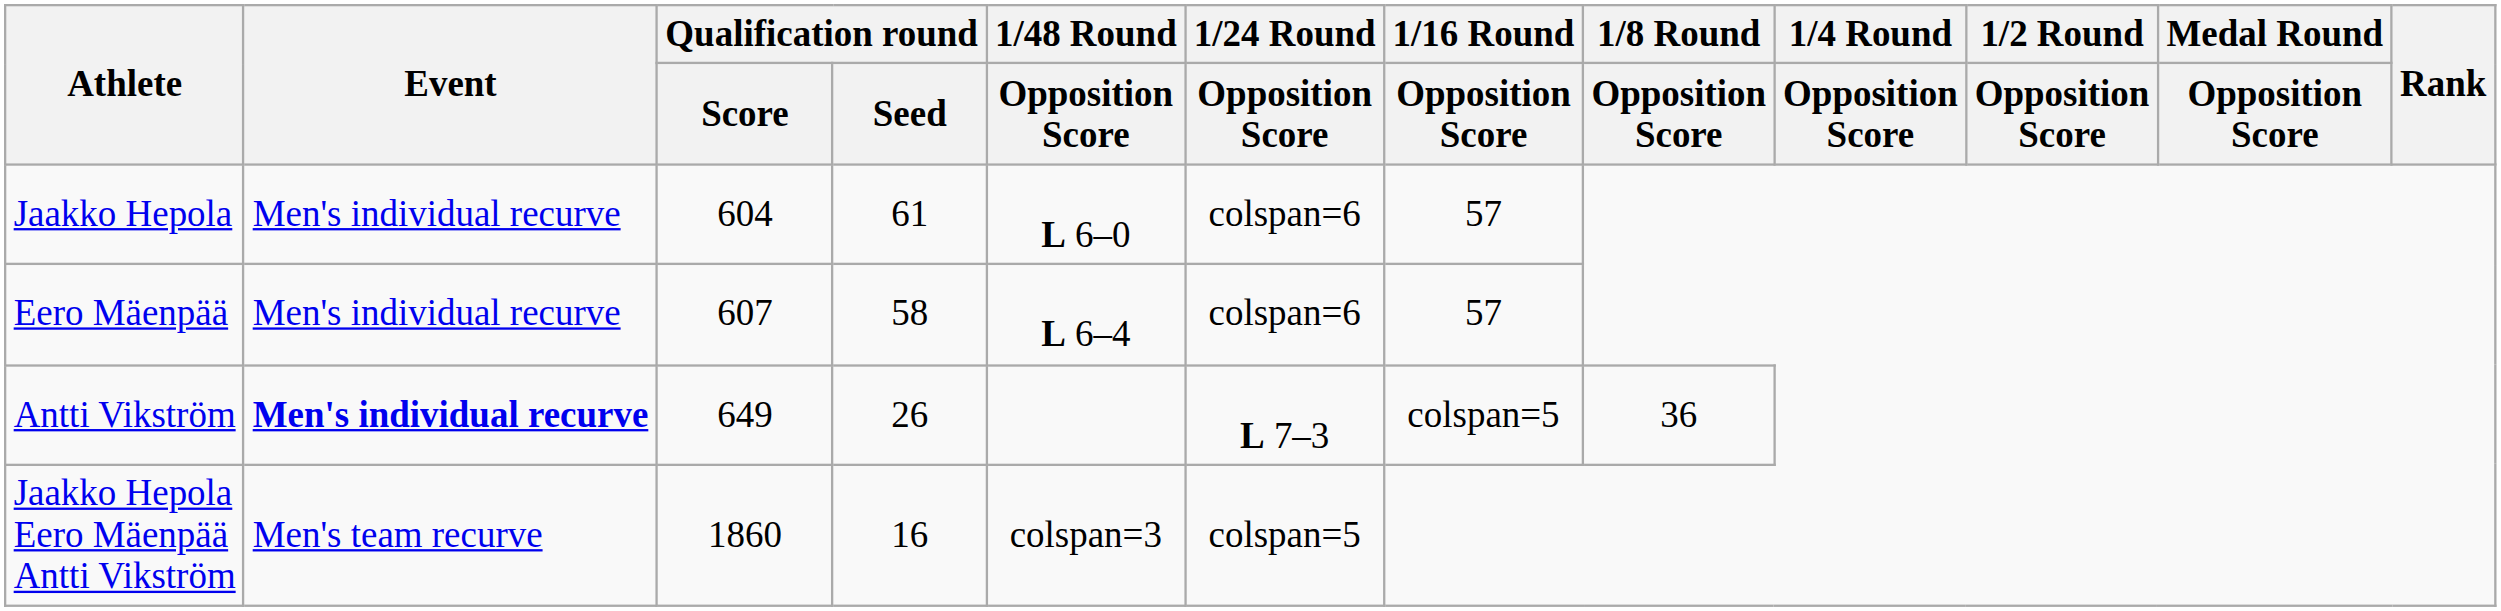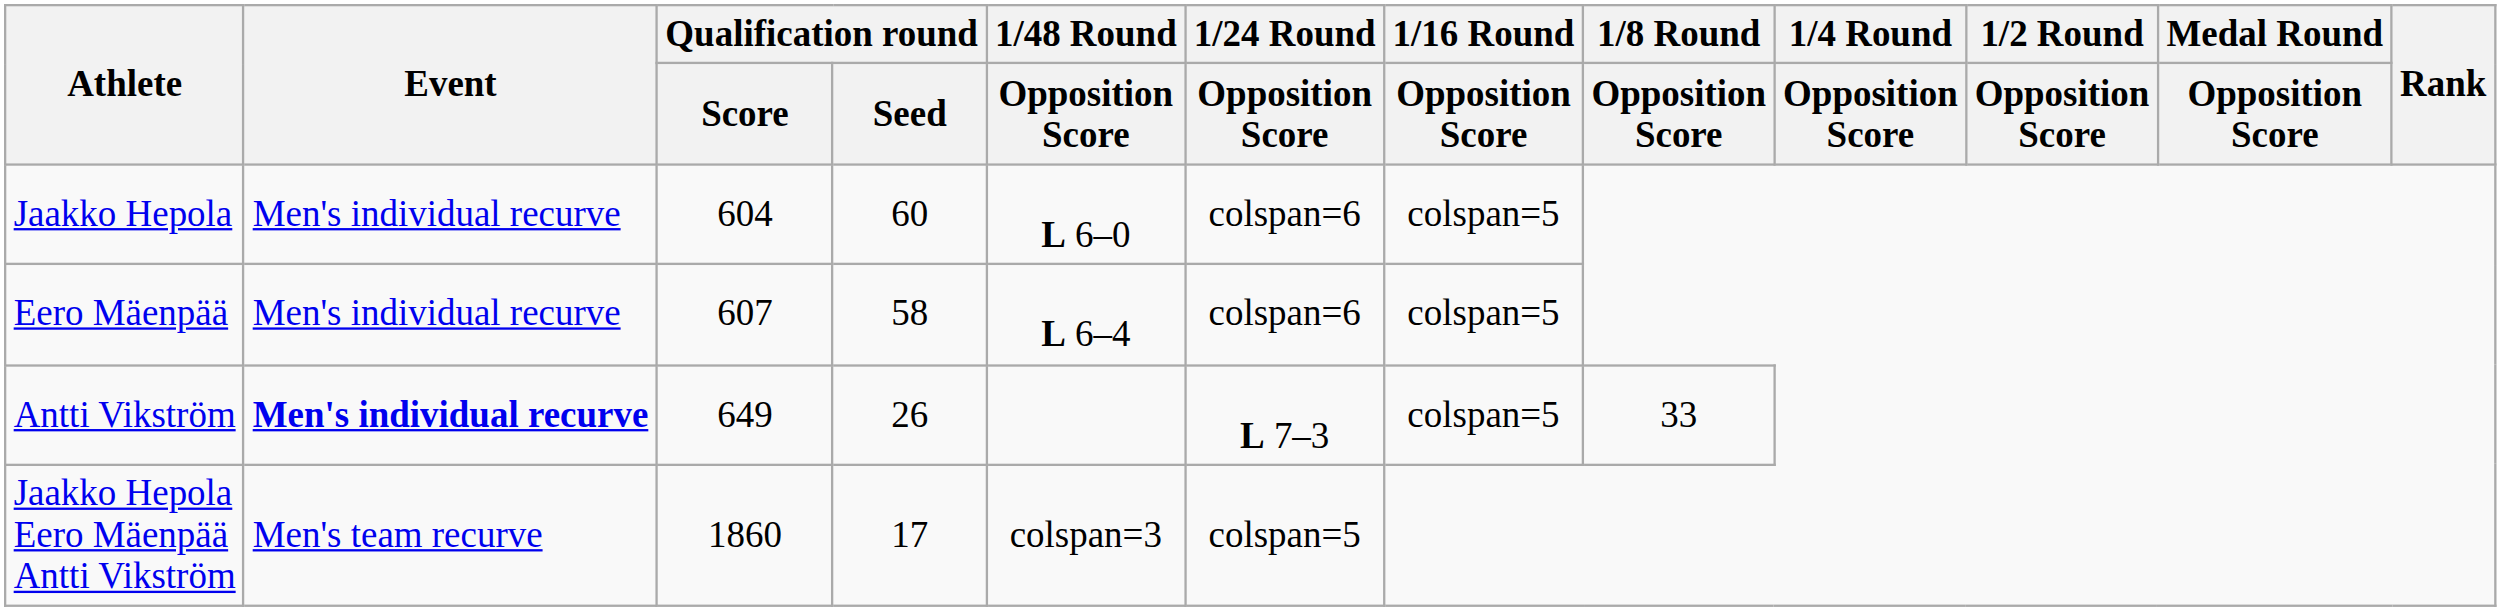(910, 213) 61 -> (910, 213) 60
(1483, 213) 57 -> (1483, 213) colspan=5
(1483, 313) 57 -> (1483, 313) colspan=5
(1679, 413) 36 -> (1679, 413) 33
(910, 534) 16 -> (910, 534) 17
